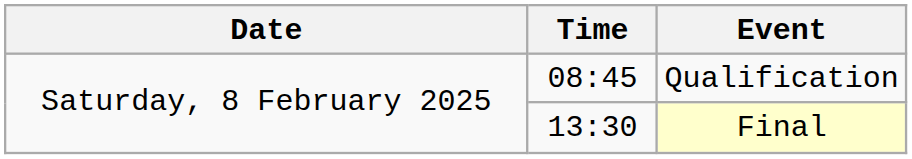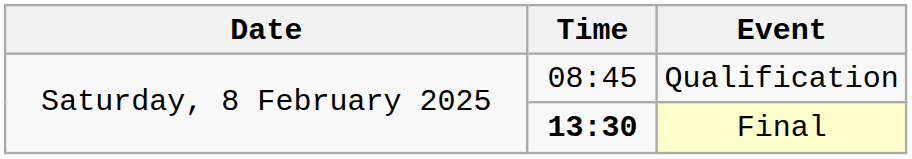(593, 128) normal -> (593, 128) bold
